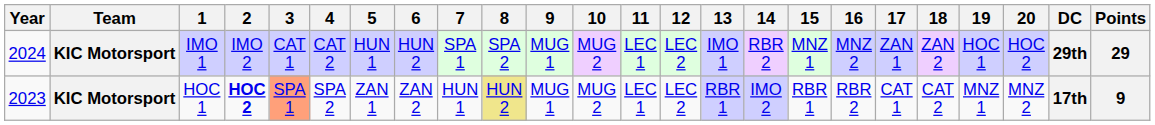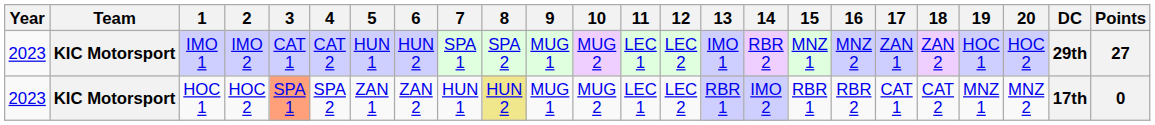(27, 53) 2024 -> (27, 53) 2023
(1121, 53) 29 -> (1121, 53) 27
(247, 98) bold -> (247, 98) normal
(1121, 98) 9 -> (1121, 98) 0
